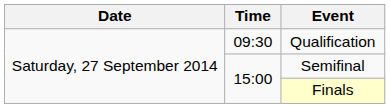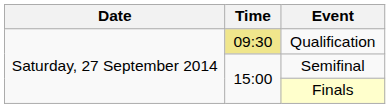(253, 41) no background -> (253, 41) khaki background
